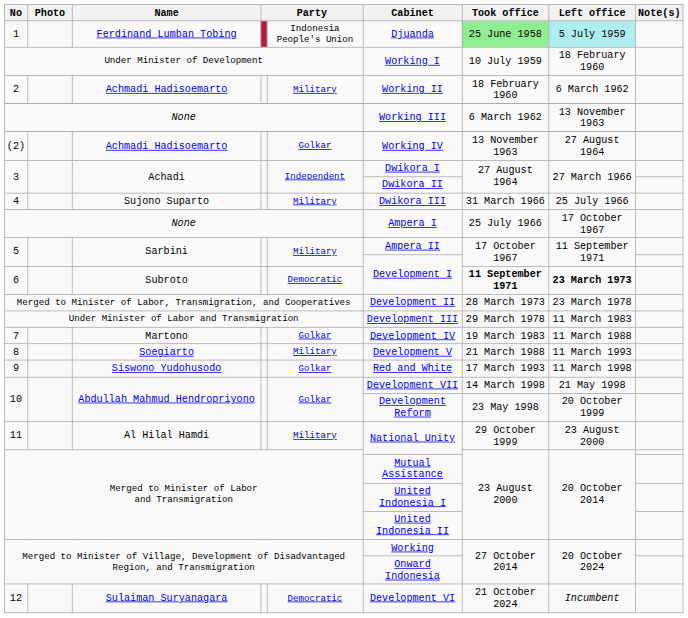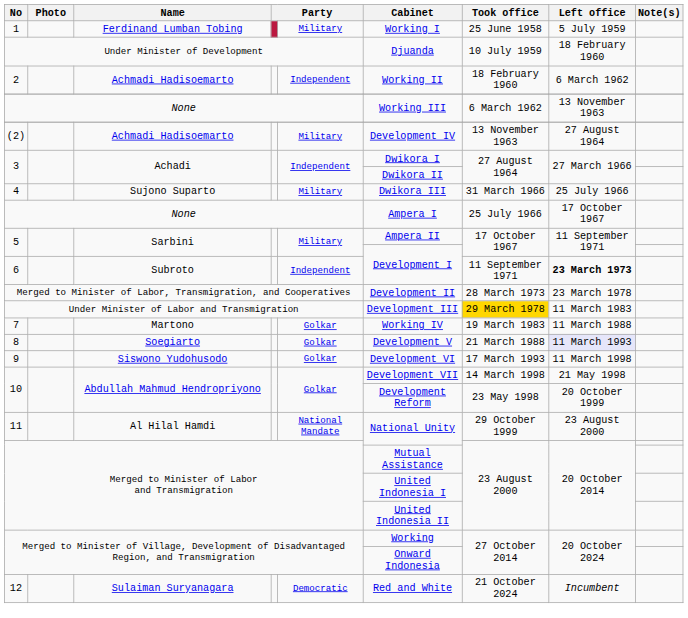(315, 34) Indonesia People's Union -> (320, 29) Military
(413, 34) Djuanda -> (413, 29) Working I
(505, 34) lightgreen background -> (505, 29) no background
(592, 34) paleturquoise background -> (592, 29) no background
(413, 61) Working I -> (413, 52) Djuanda
(315, 90) Military -> (320, 80) Independent
(315, 146) Golkar -> (320, 136) Military
(413, 146) Working IV -> (413, 136) Development IV
(315, 280) Democratic -> (320, 270) Independent
(505, 280) bold -> (505, 270) normal
(505, 319) no background -> (505, 309) gold background
(413, 336) Development IV -> (413, 326) Working IV
(315, 352) Military -> (320, 342) Golkar
(592, 352) no background -> (592, 342) lavender background
(413, 369) Red and White -> (413, 359) Development VI
(315, 436) Military -> (320, 426) National Mandate
(413, 598) Development VI -> (413, 589) Red and White
